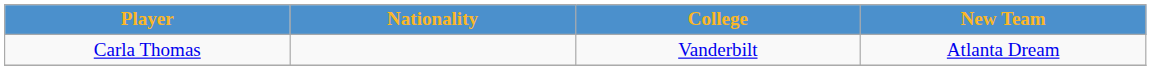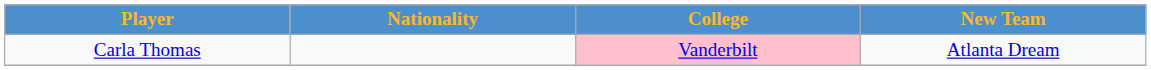(718, 49) no background -> (718, 49) pink background
